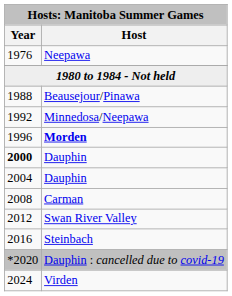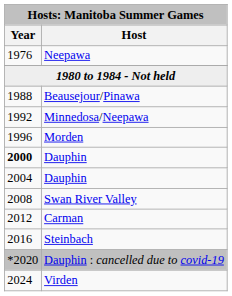(65, 137) bold -> (64, 137) normal
(64, 198) Carman -> (90, 198) Swan River Valley
(90, 219) Swan River Valley -> (64, 219) Carman
